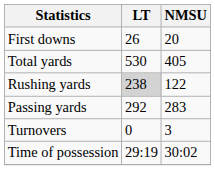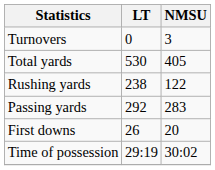rows swapped: (42, 38) <-> (37, 130)
(136, 84) lightgrey background -> (136, 84) no background
